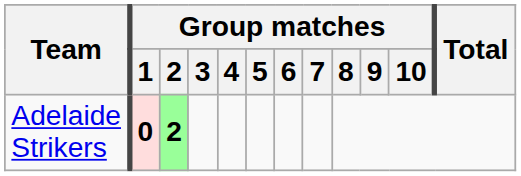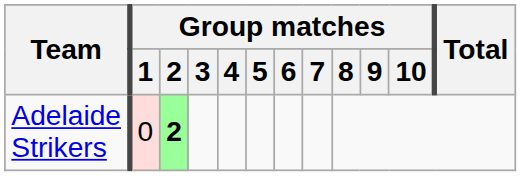(145, 131) bold -> (145, 131) normal
